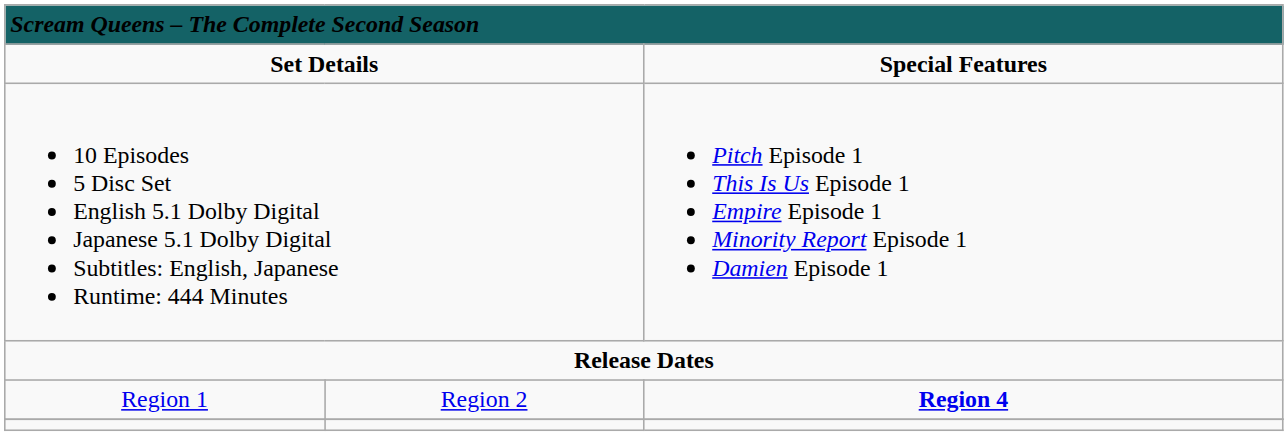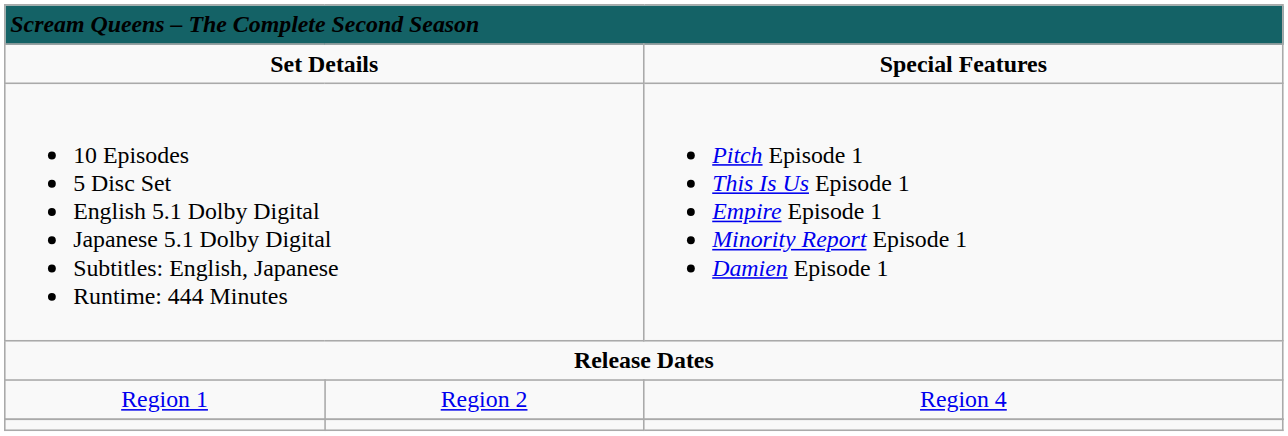(963, 399) bold -> (963, 399) normal
